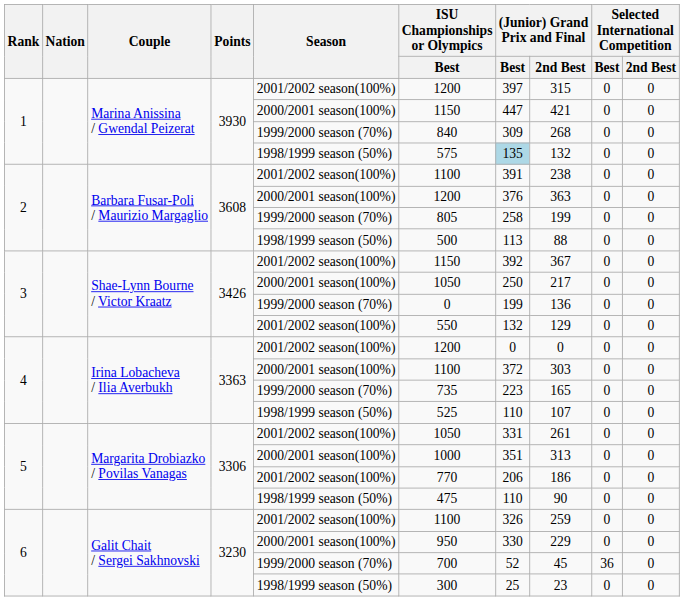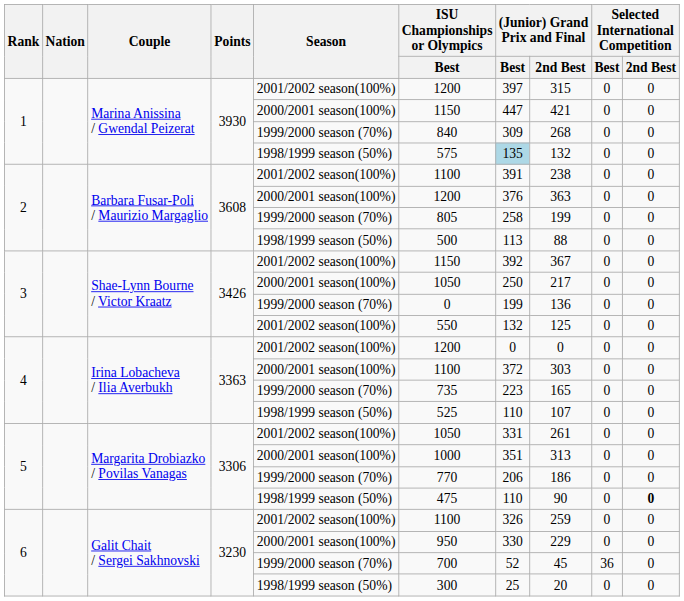(560, 326) 129 -> (560, 326) 125
(326, 477) 2001/2002 season(100%) -> (324, 477) 1999/2000 season (70%)
(651, 498) normal -> (651, 498) bold
(560, 585) 23 -> (560, 585) 20
